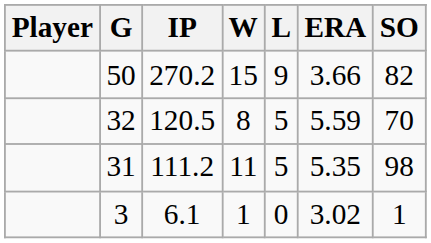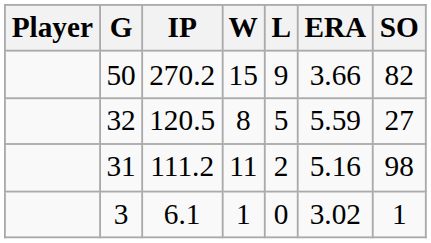(399, 120) 70 -> (399, 120) 27
(281, 167) 5 -> (281, 167) 2
(335, 167) 5.35 -> (335, 167) 5.16
